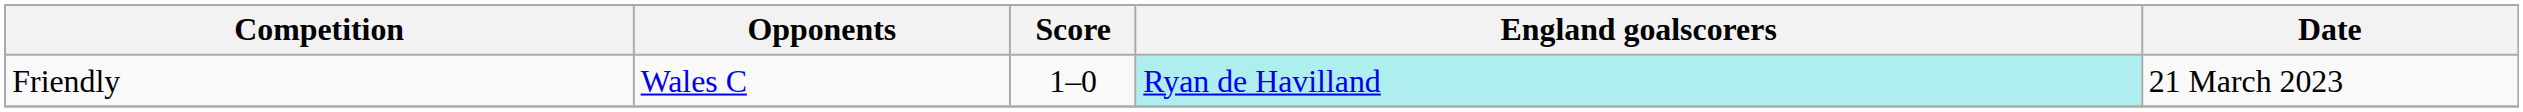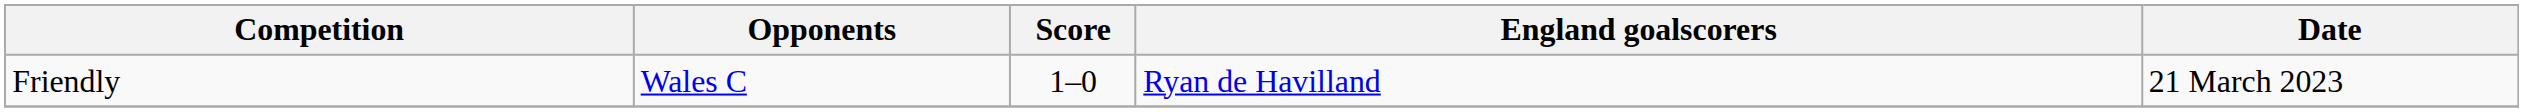(1262, 80) paleturquoise background -> (1262, 80) no background
